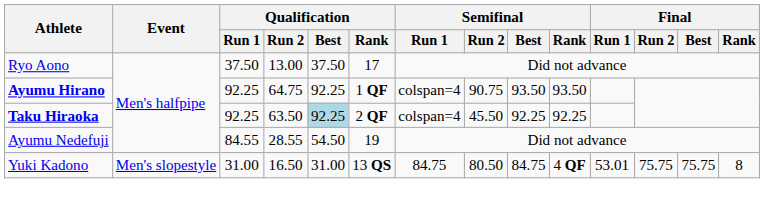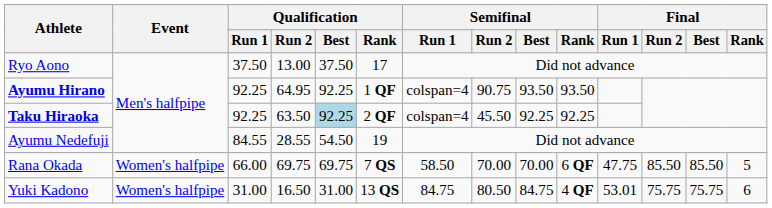(286, 90) 64.75 -> (294, 90) 64.95
+ row: (45, 165)
(166, 165) Men's slopestyle -> (170, 190) Women's halfpipe
(739, 165) 8 -> (747, 190) 6
